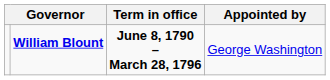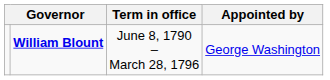(155, 49) bold -> (154, 49) normal
